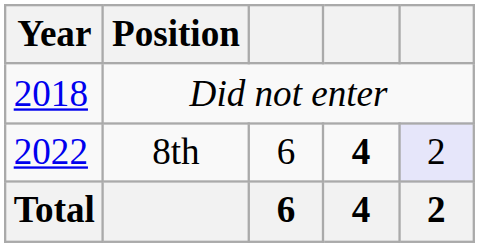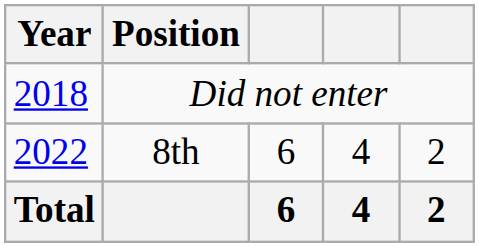(361, 151) bold -> (361, 151) normal
(436, 151) lavender background -> (436, 151) no background
